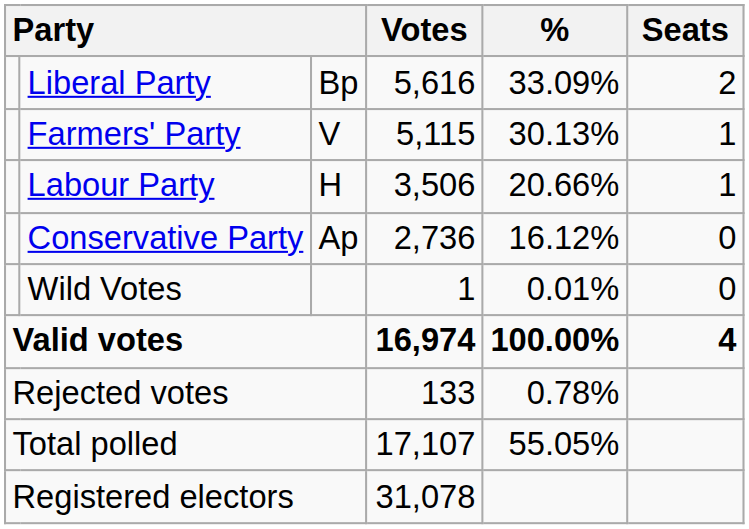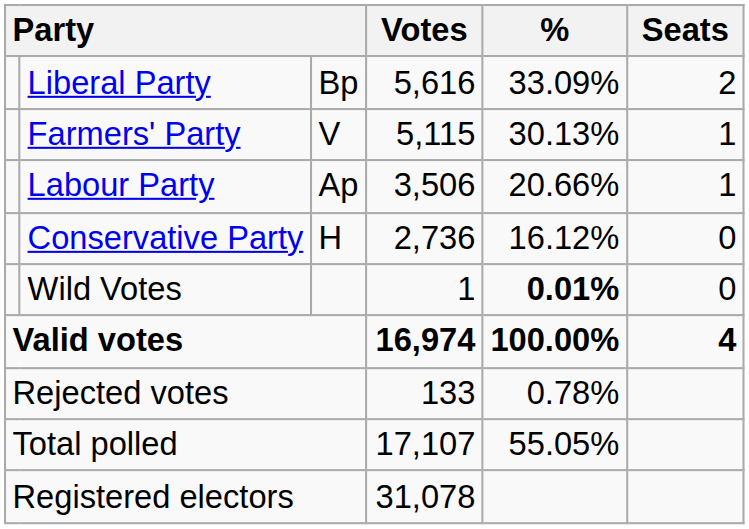(330, 185) H -> (338, 185) Ap
(338, 237) Ap -> (330, 237) H
(573, 289) normal -> (573, 289) bold
